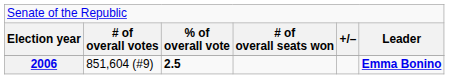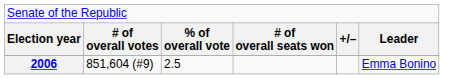(172, 64) bold -> (172, 64) normal
(402, 64) bold -> (399, 64) normal
